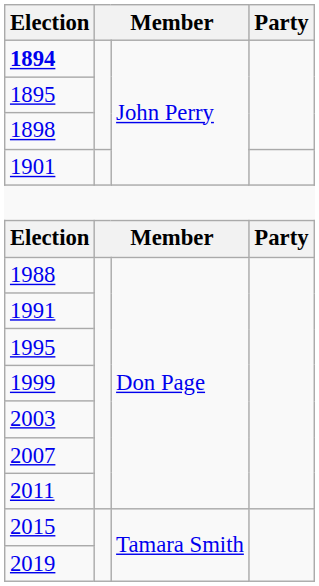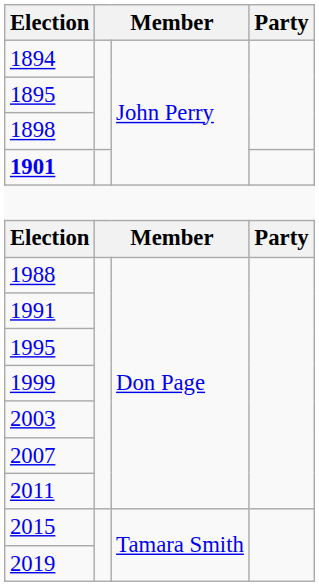(33, 58) bold -> (33, 58) normal
(33, 166) normal -> (33, 166) bold
